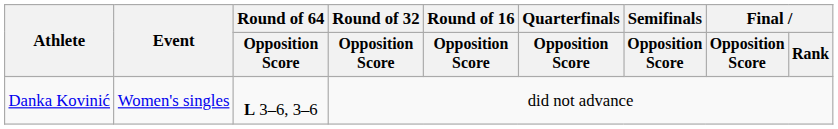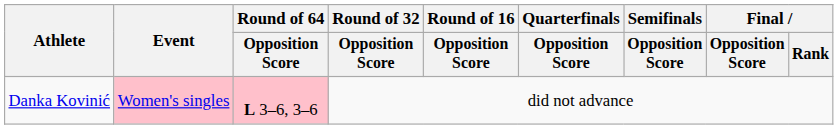(174, 100) no background -> (174, 100) pink background
(281, 110) no background -> (281, 110) pink background
